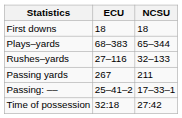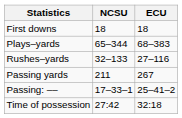columns swapped: (156, 12) <-> (114, 12)
